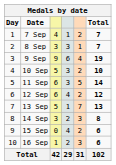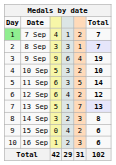(12, 34) no background -> (12, 34) lightgreen background
(98, 46) no background -> (98, 46) lavender background
(98, 106) no background -> (98, 106) lavender background
